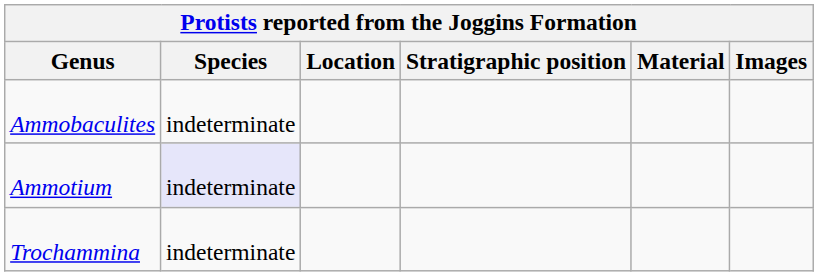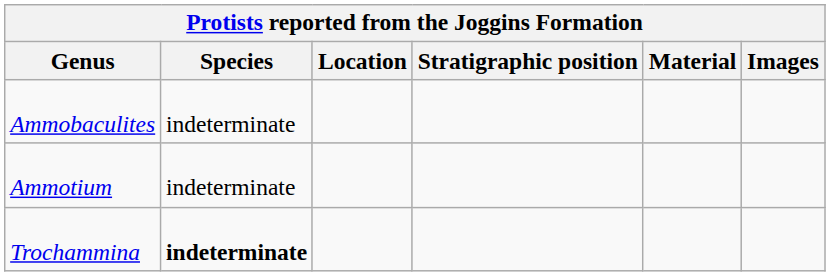(231, 187) lavender background -> (231, 187) no background
(231, 251) normal -> (237, 251) bold
